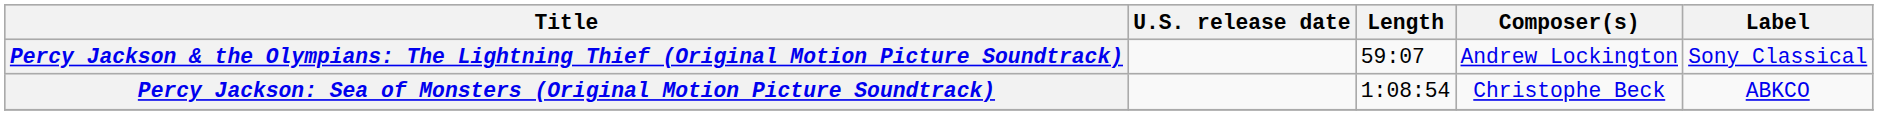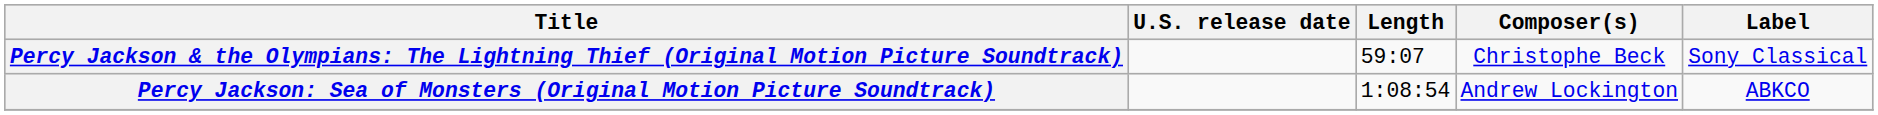(1569, 57) Andrew Lockington -> (1569, 57) Christophe Beck
(1569, 92) Christophe Beck -> (1569, 92) Andrew Lockington
